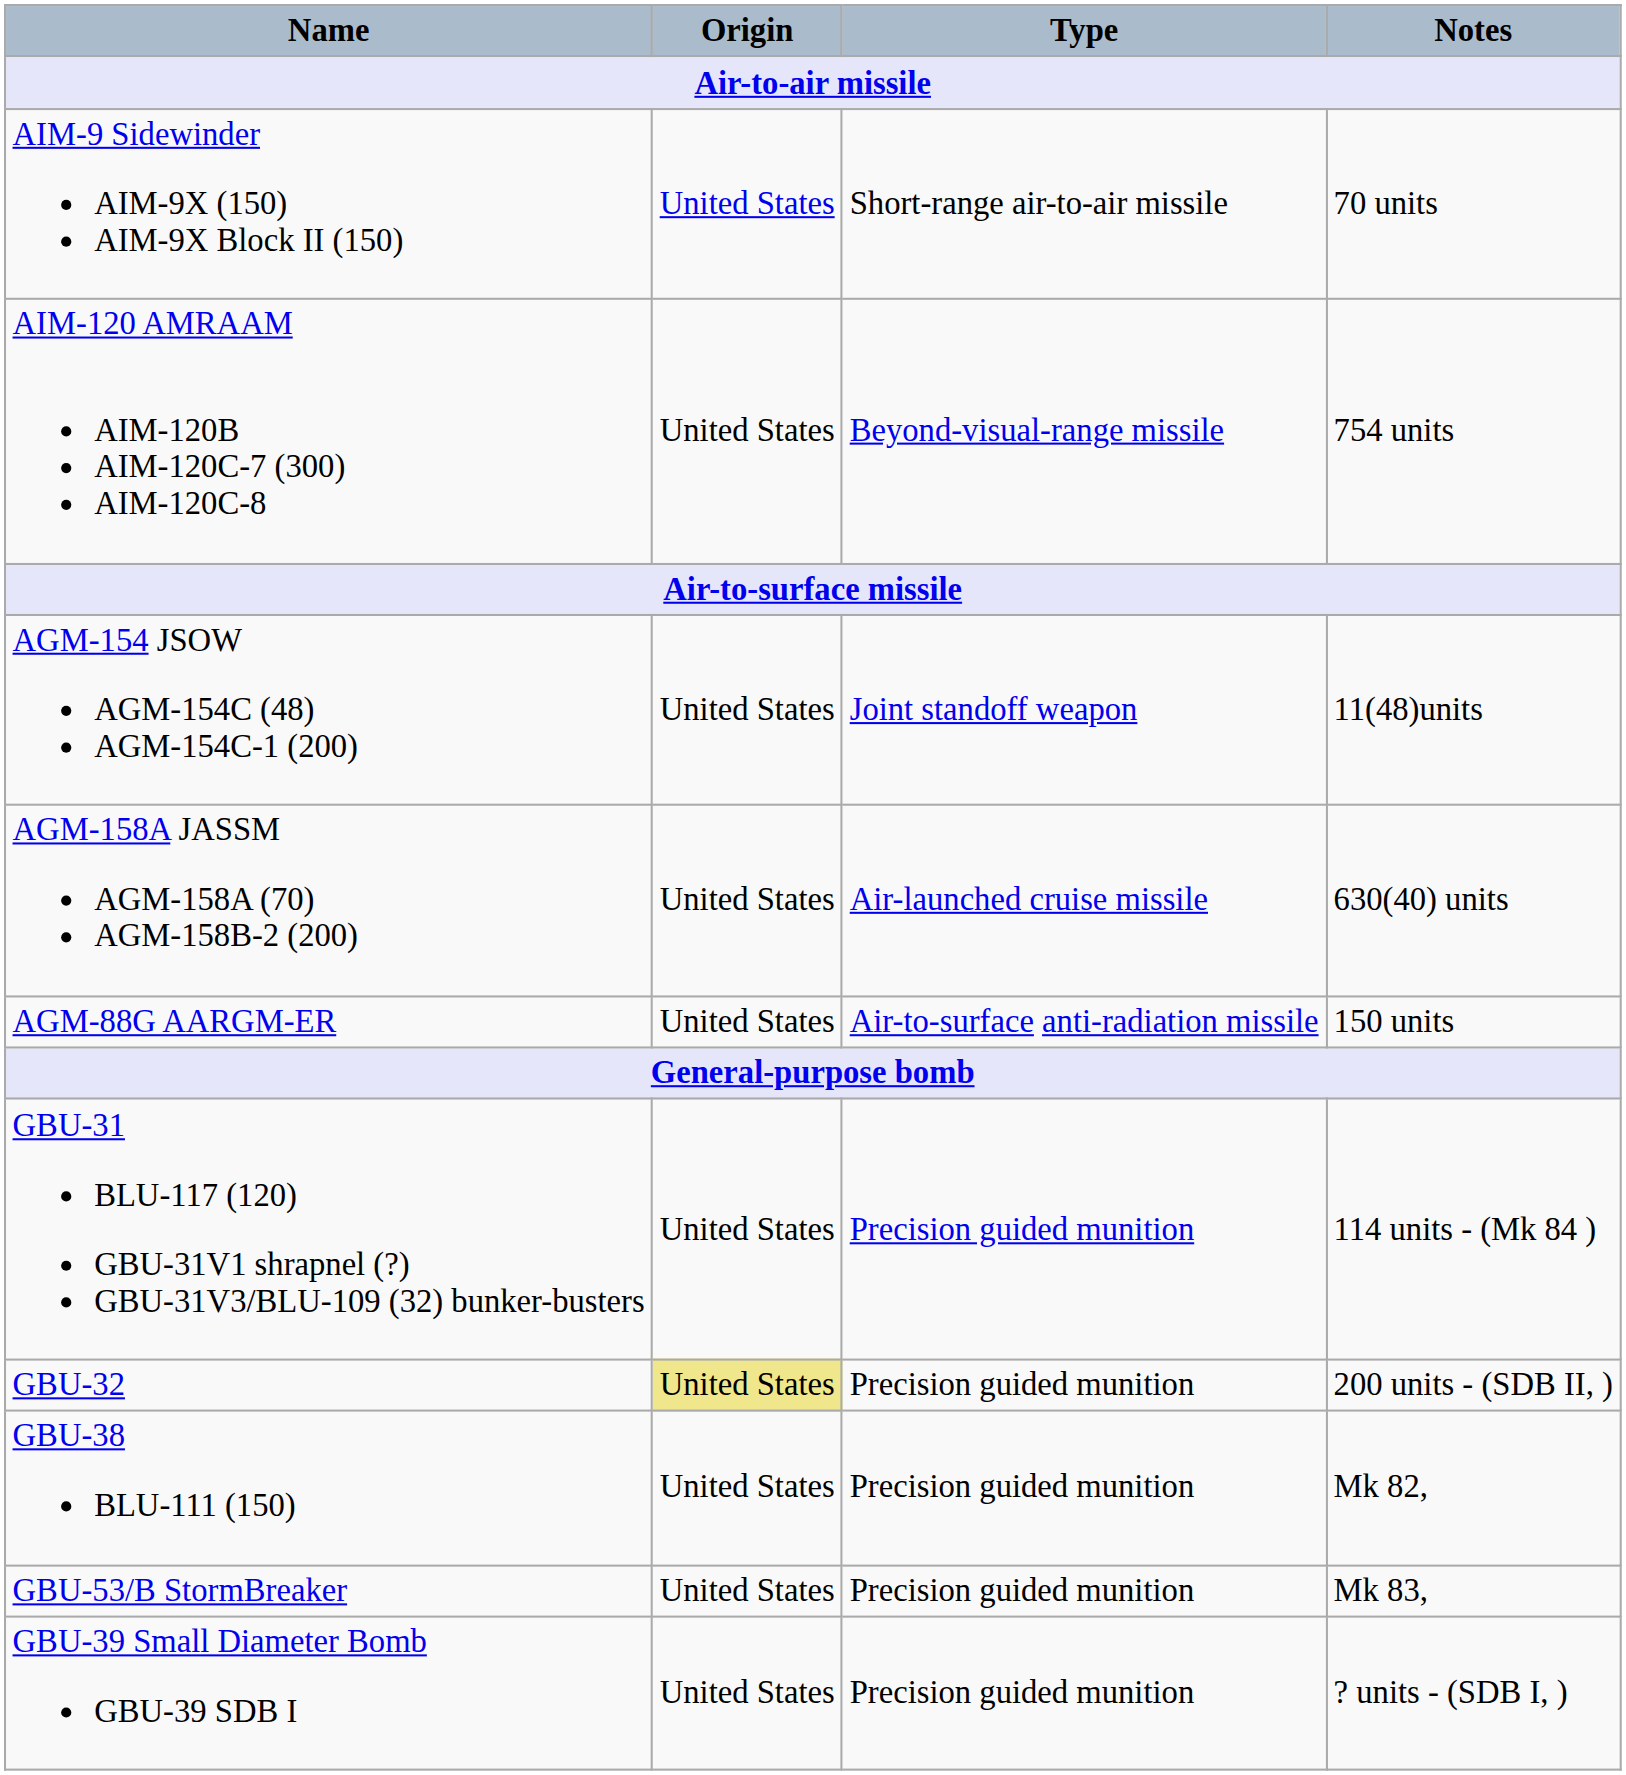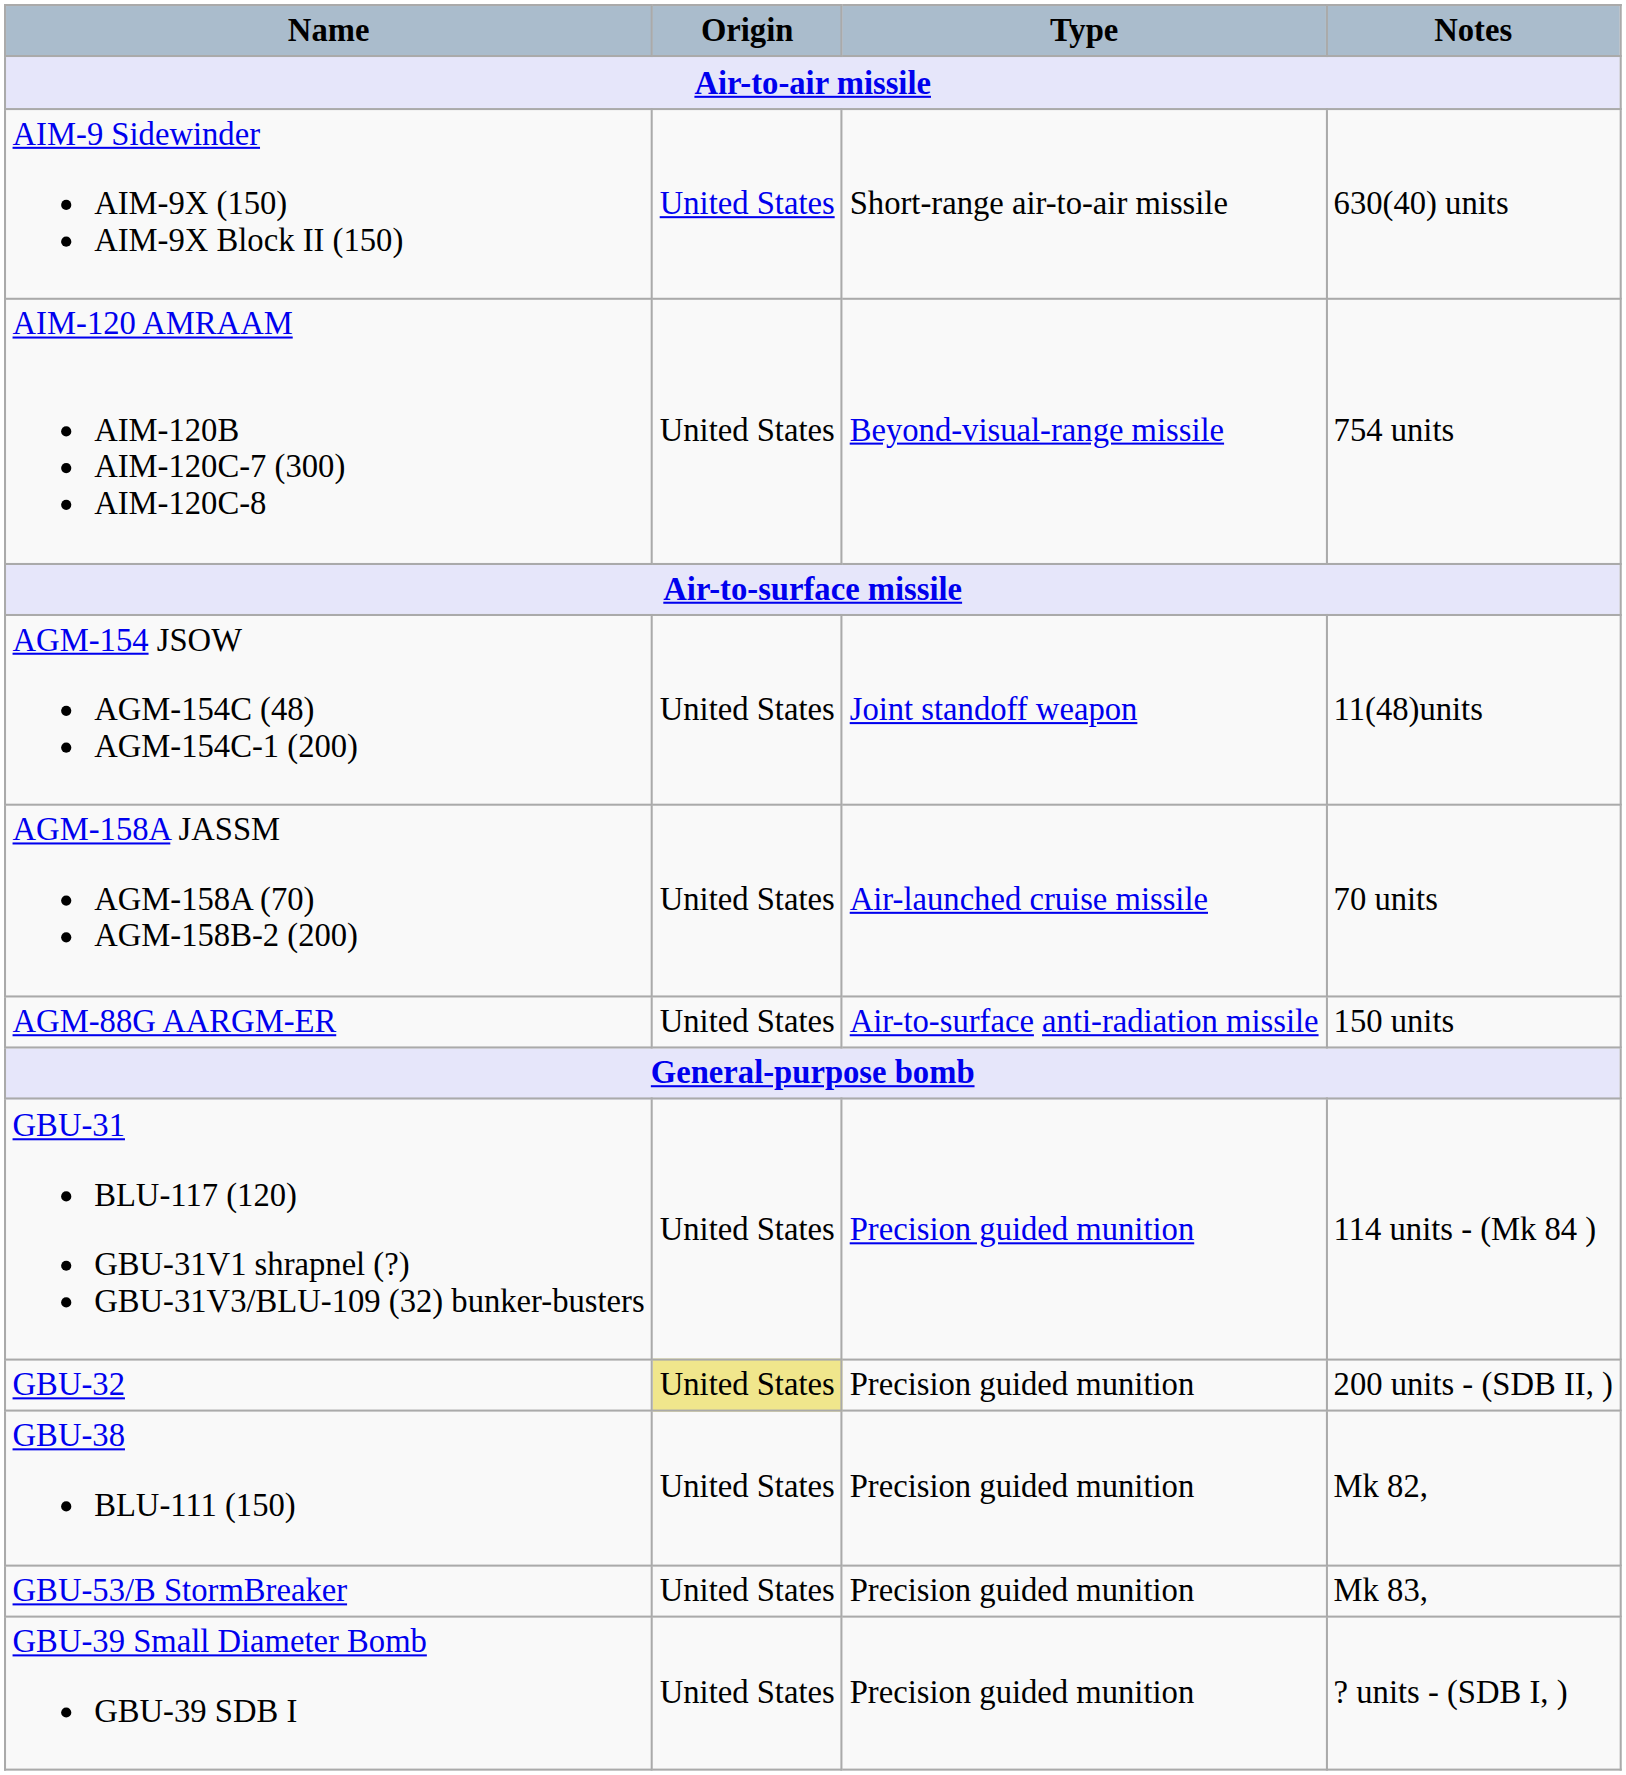(1386, 203) 70 units -> (1421, 203) 630(40) units
(1421, 899) 630(40) units -> (1386, 899) 70 units
